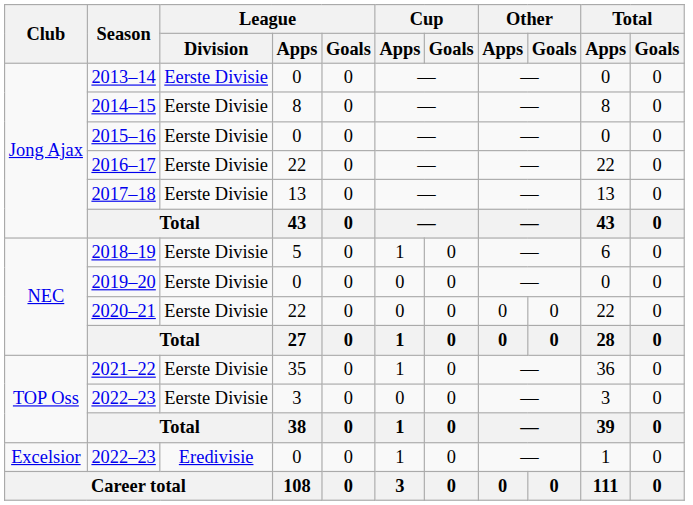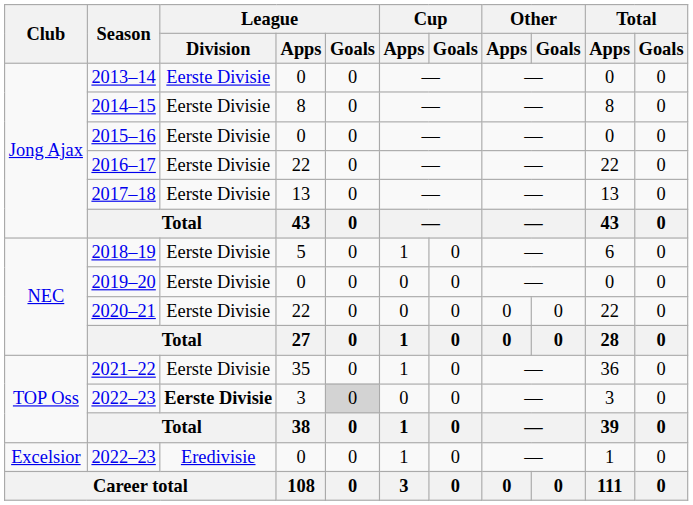(216, 398) normal -> (218, 398) bold
(348, 398) no background -> (352, 398) lightgrey background
